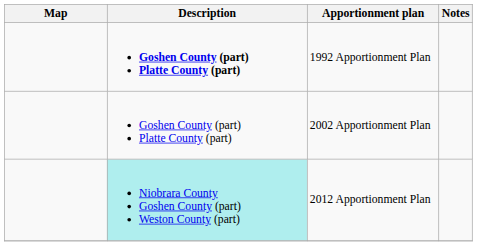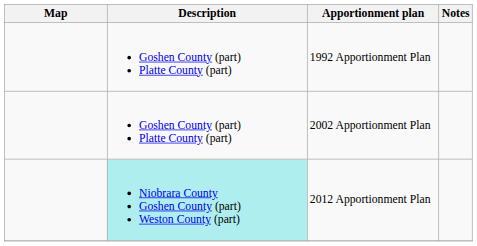(207, 64) bold -> (207, 64) normal
